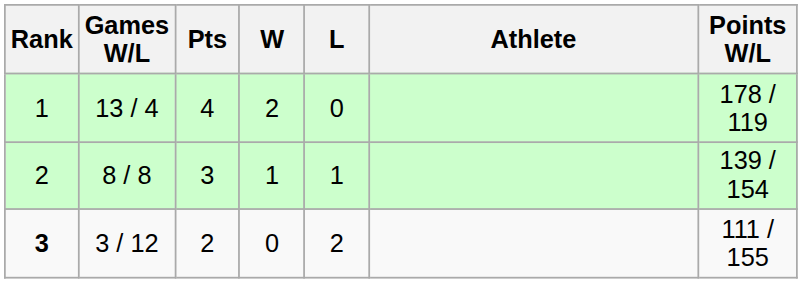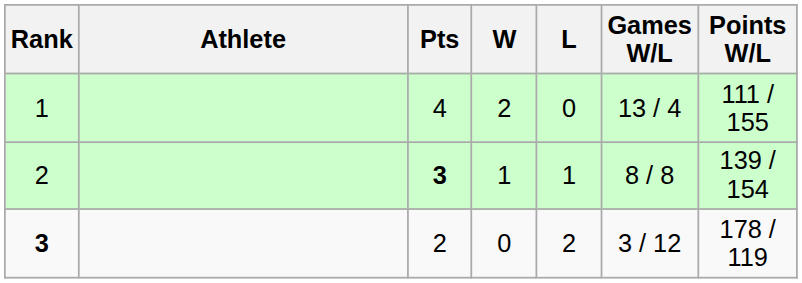columns swapped: (533, 39) <-> (127, 39)
(748, 108) 178 / 119 -> (748, 108) 111 / 155
(207, 176) normal -> (440, 176) bold
(748, 244) 111 / 155 -> (748, 244) 178 / 119
